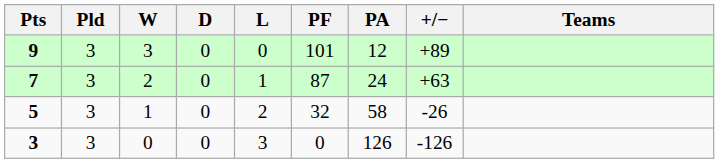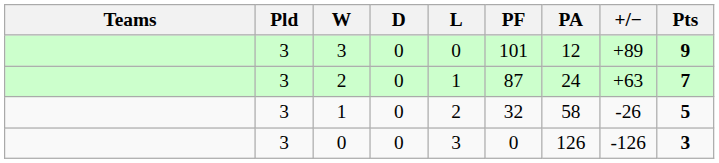columns swapped: (589, 19) <-> (33, 19)
